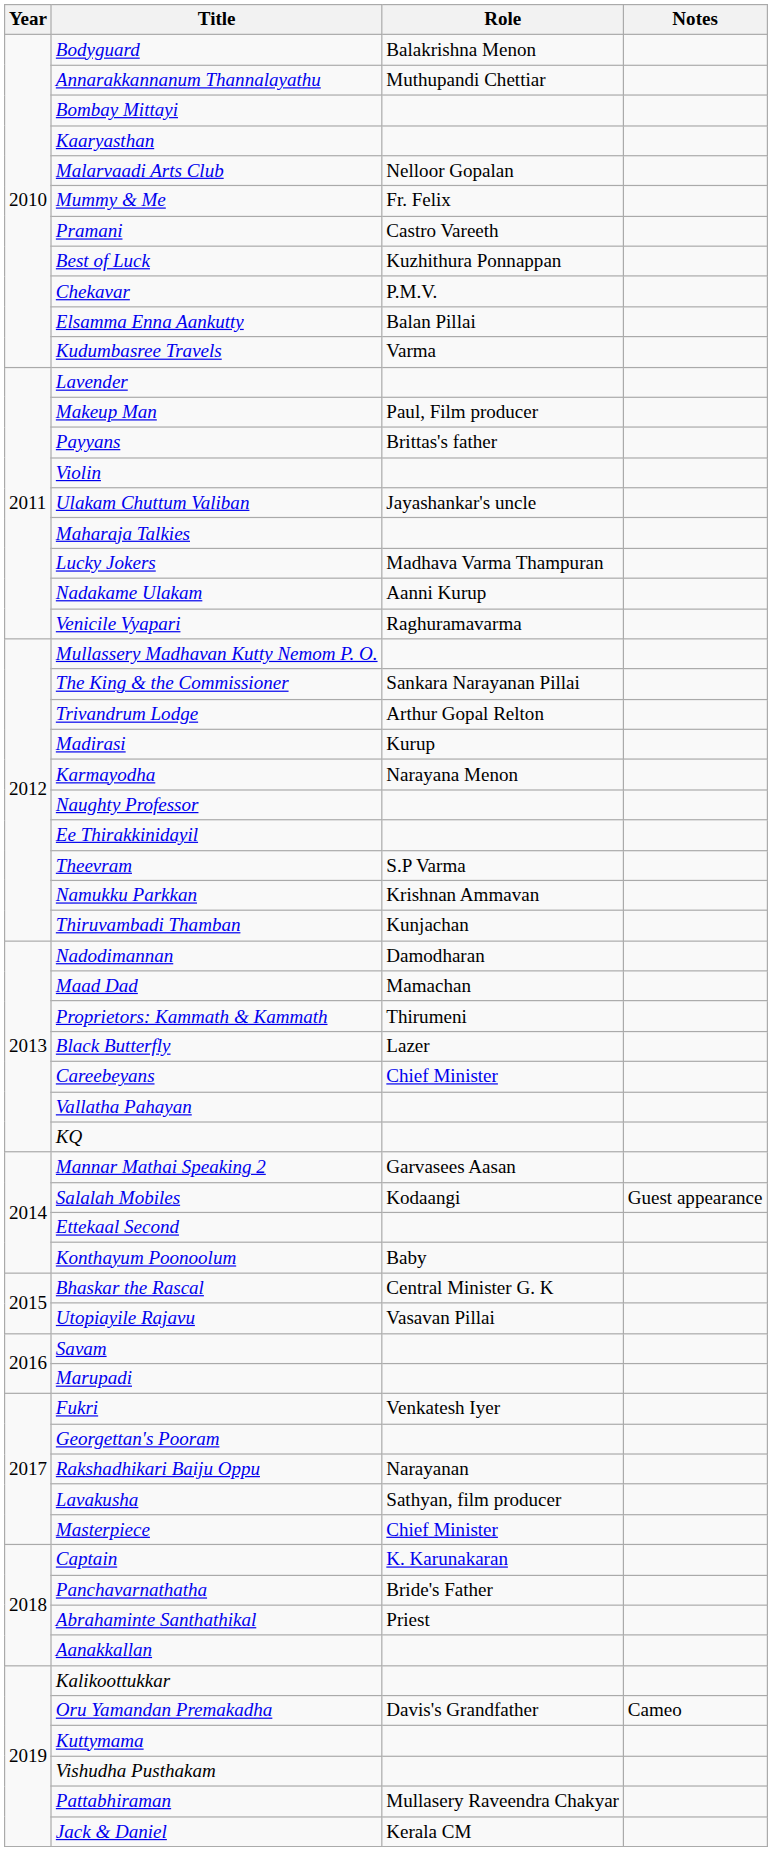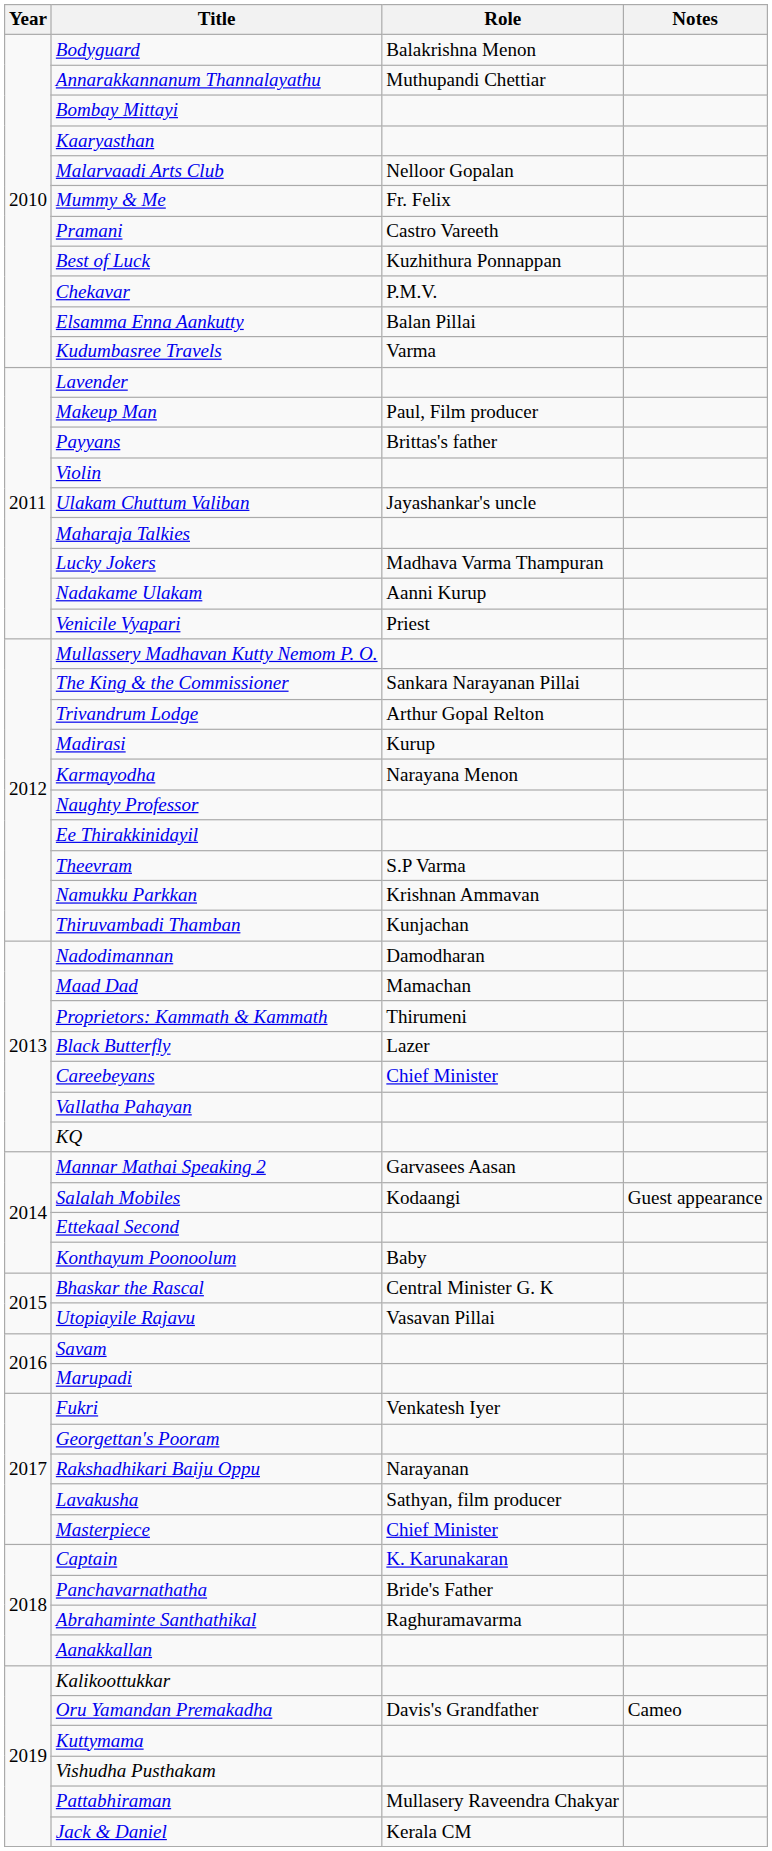(454, 623) Raghuramavarma -> (408, 623) Priest
(408, 1619) Priest -> (454, 1619) Raghuramavarma
